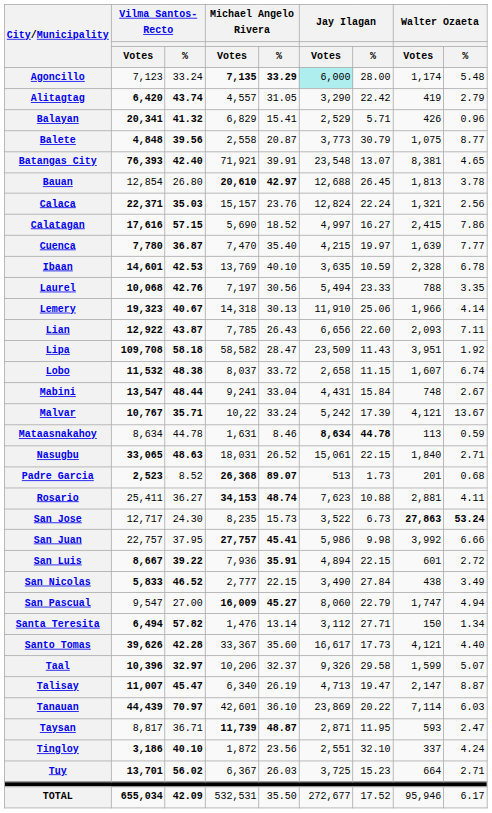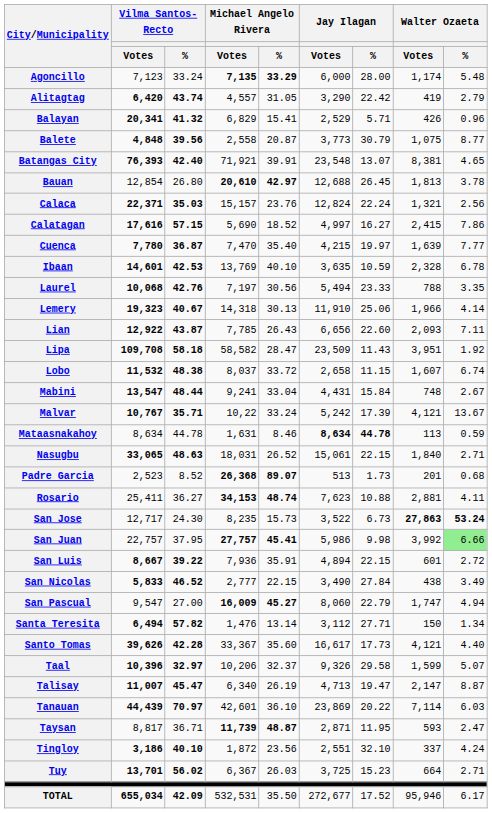(335, 78) paleturquoise background -> (335, 78) no background
(148, 477) bold -> (148, 477) normal
(472, 540) no background -> (472, 540) lightgreen background
(282, 561) bold -> (282, 561) normal
